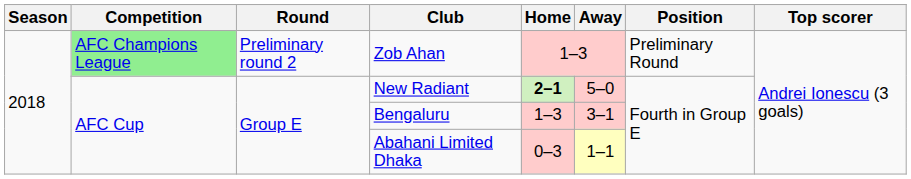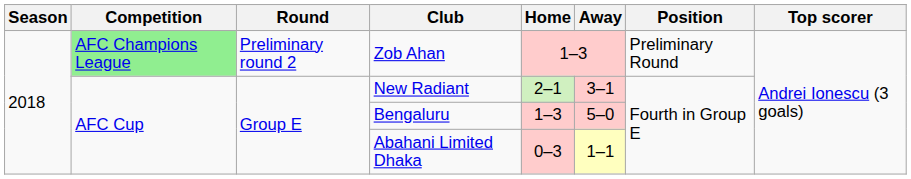(548, 89) bold -> (548, 89) normal
(600, 89) 5–0 -> (600, 89) 3–1
(600, 115) 3–1 -> (600, 115) 5–0
